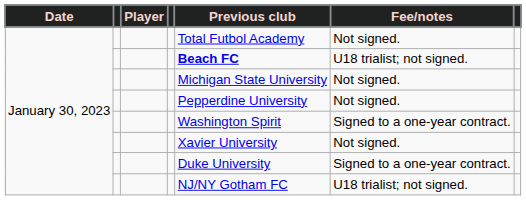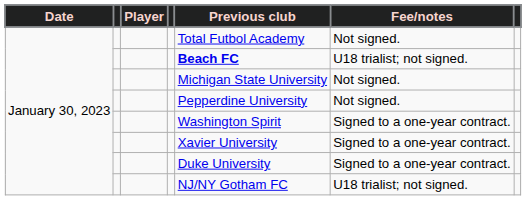(367, 143) Not signed. -> (422, 143) Signed to a one-year contract.
